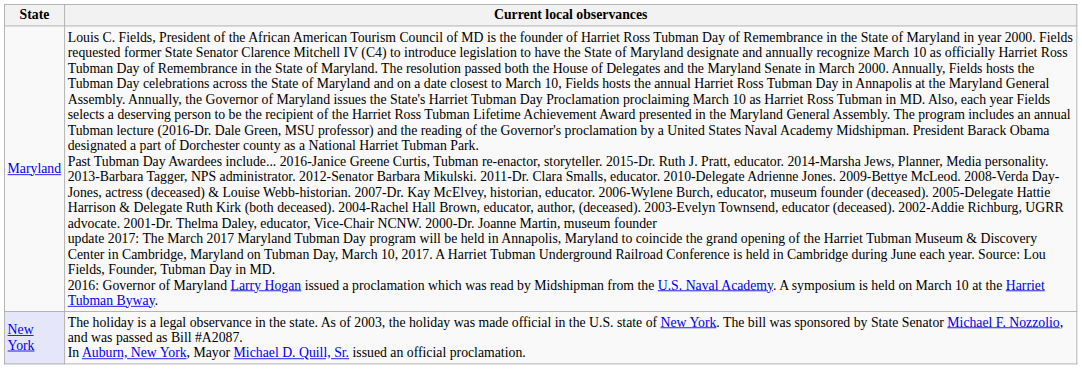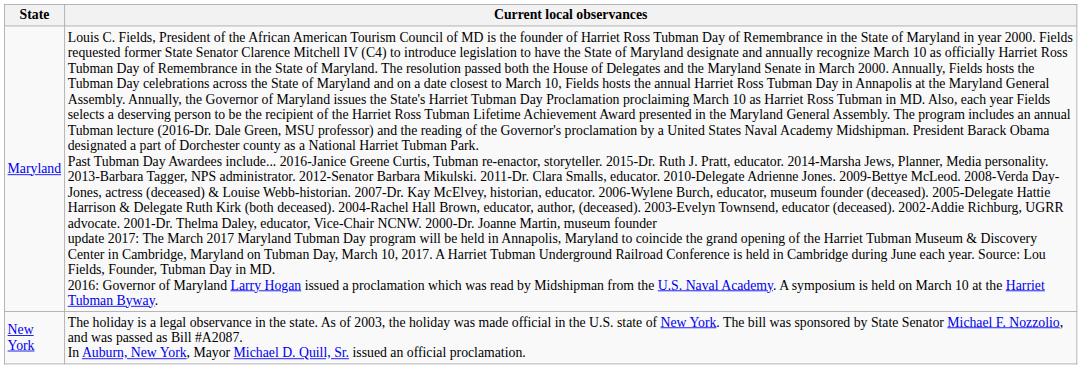(21, 337) lavender background -> (21, 337) no background
